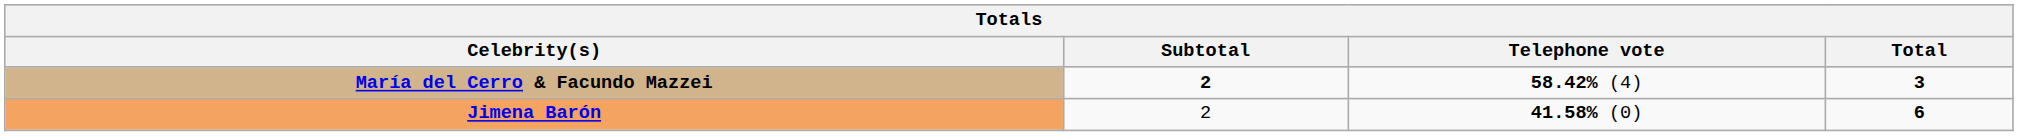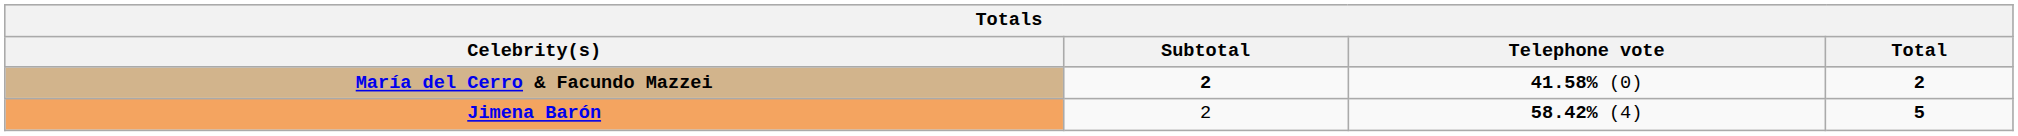(1587, 83) 58.42% (4) -> (1587, 83) 41.58% (0)
(1919, 83) 3 -> (1919, 83) 2
(1587, 114) 41.58% (0) -> (1587, 114) 58.42% (4)
(1919, 114) 6 -> (1919, 114) 5
